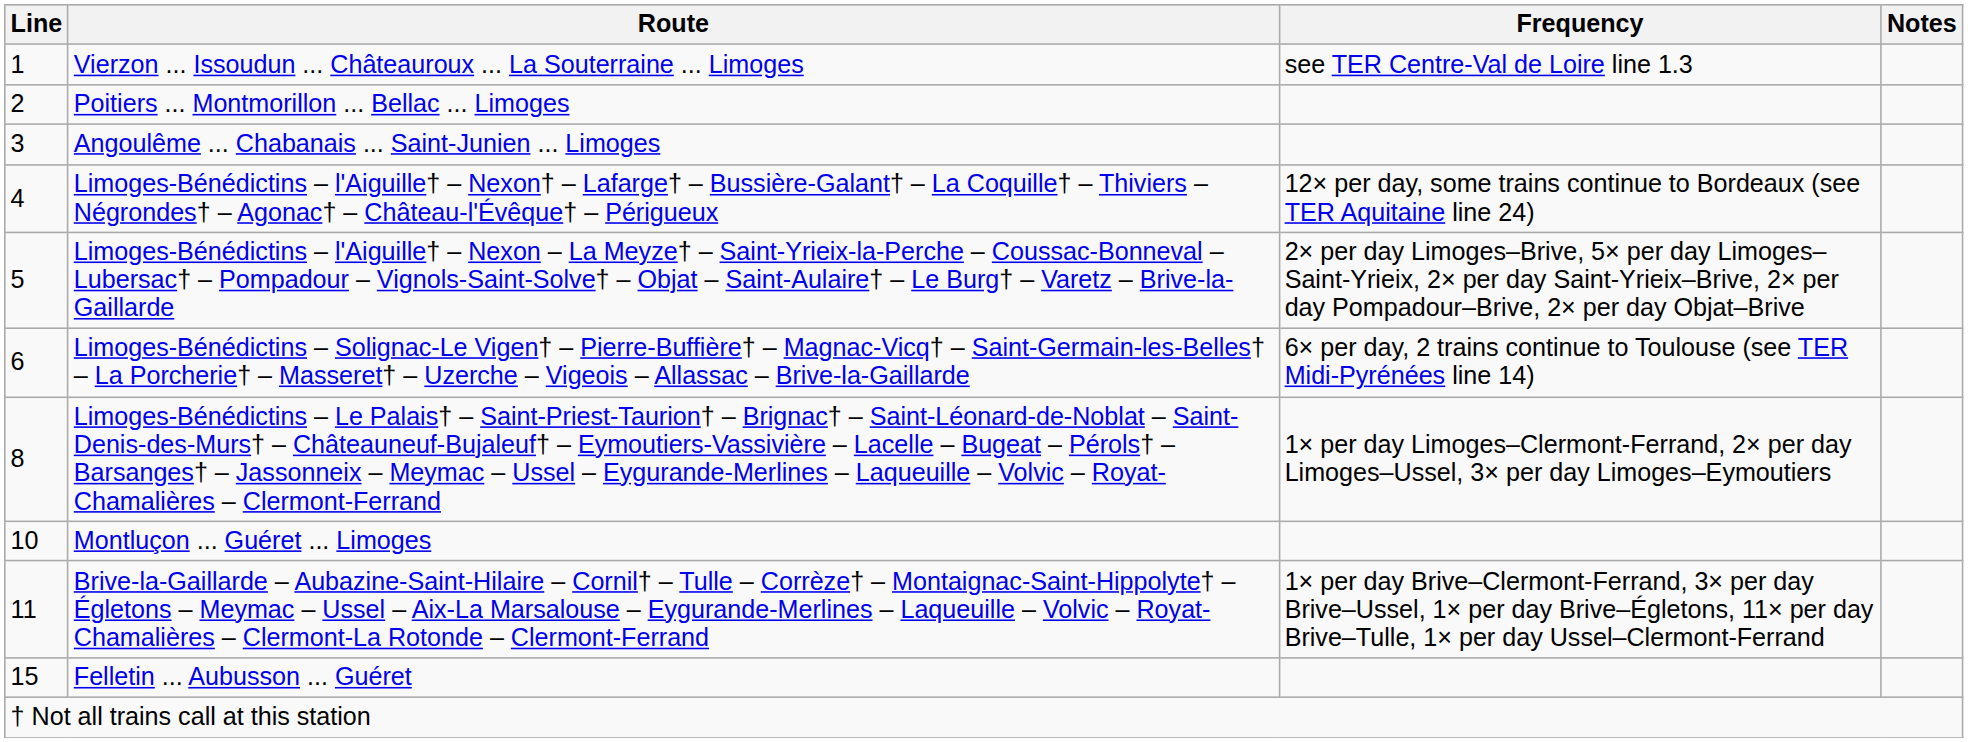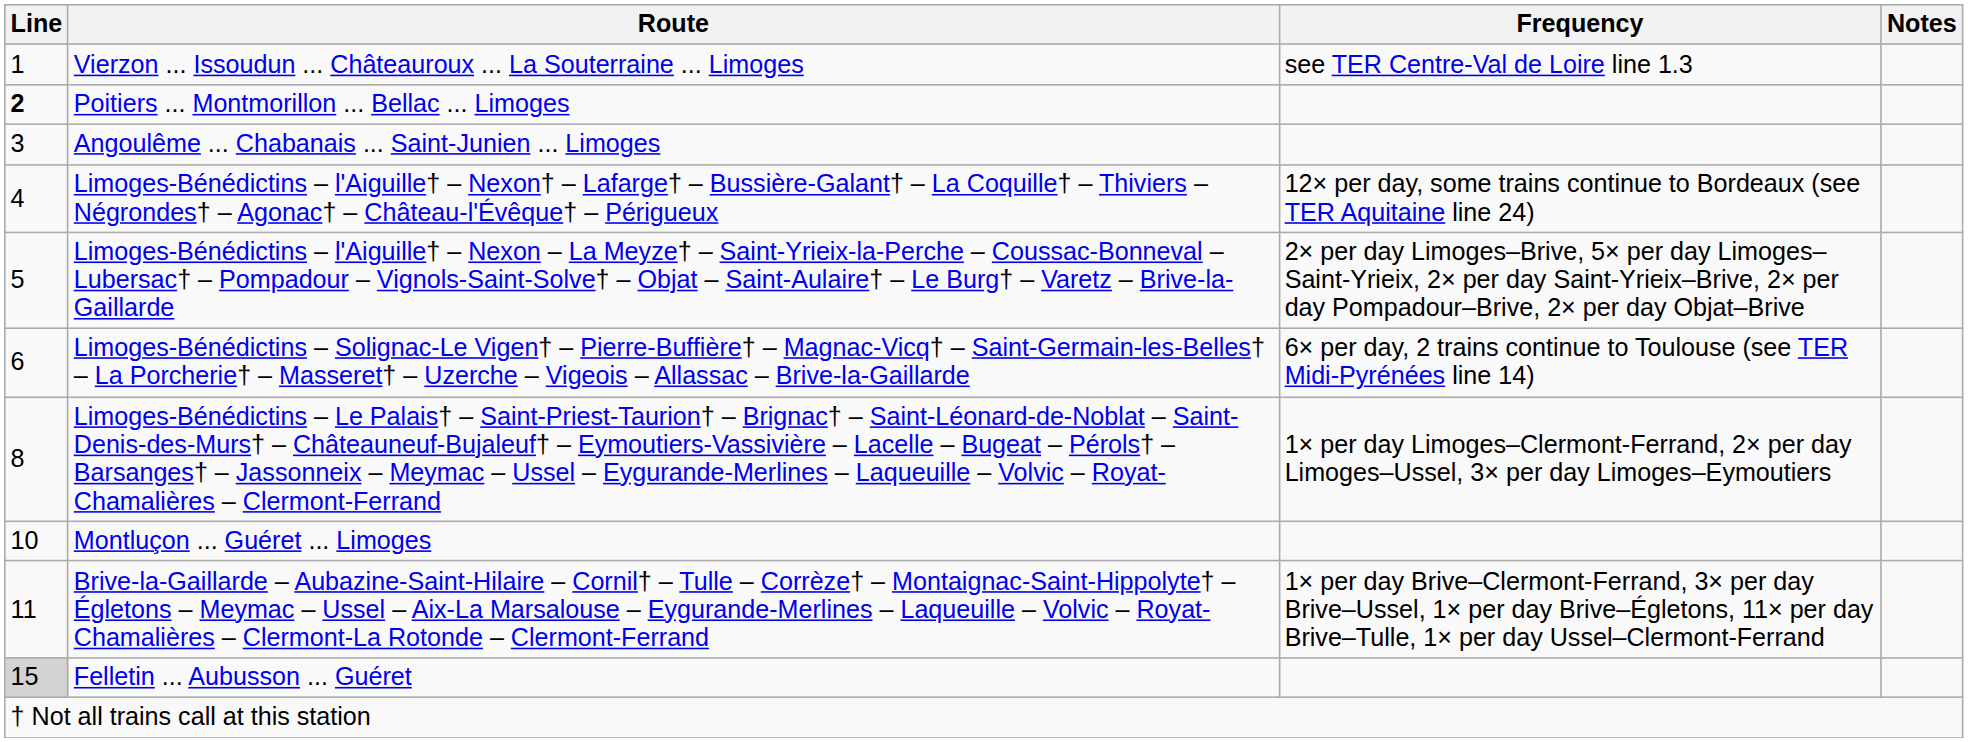(18, 104) normal -> (18, 104) bold
(25, 677) no background -> (25, 677) lightgrey background
